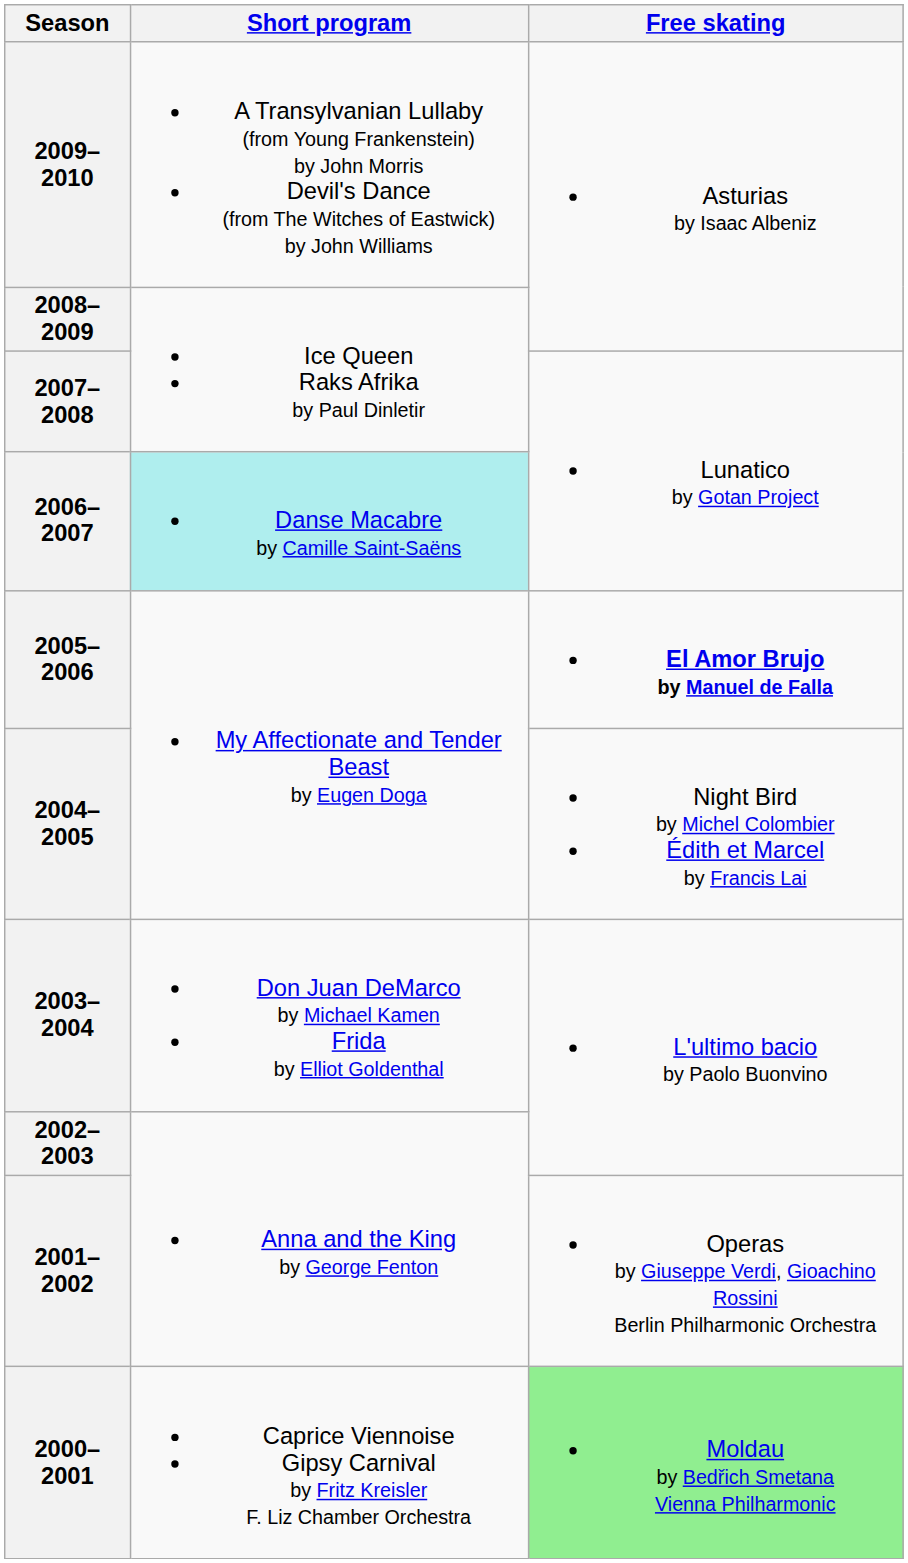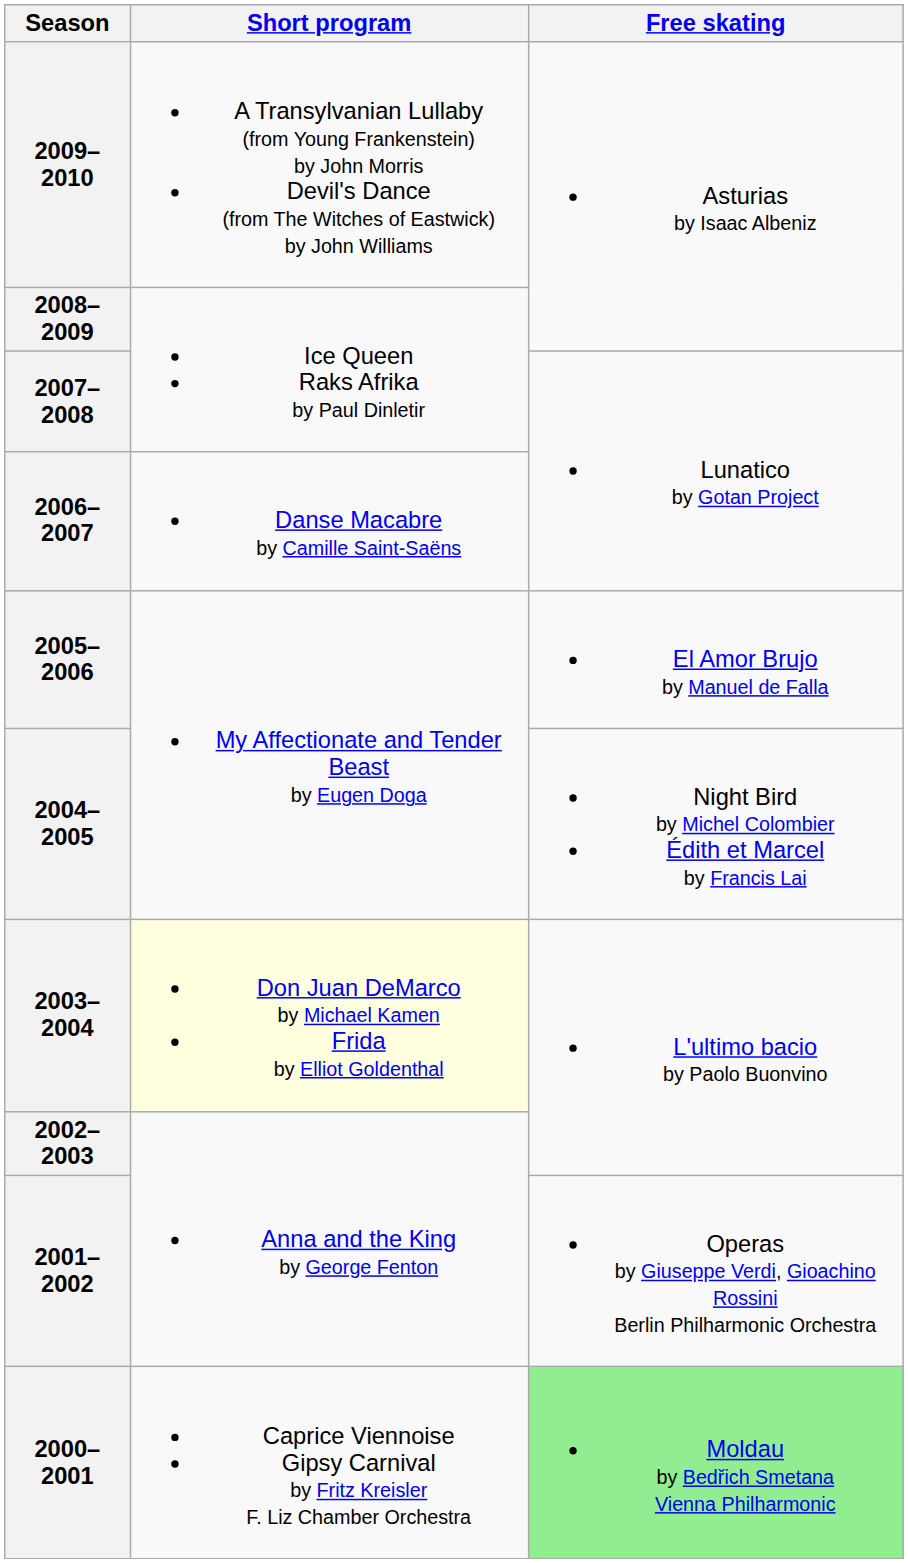(329, 534) paleturquoise background -> (329, 534) no background
(716, 672) bold -> (716, 672) normal
(329, 1029) no background -> (329, 1029) lightyellow background
